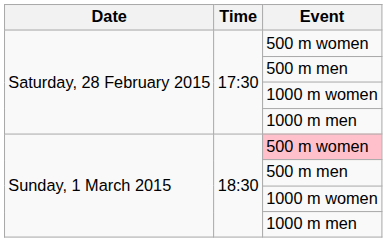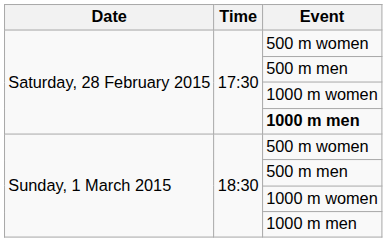(312, 120) normal -> (313, 120) bold
(317, 146) pink background -> (317, 146) no background
